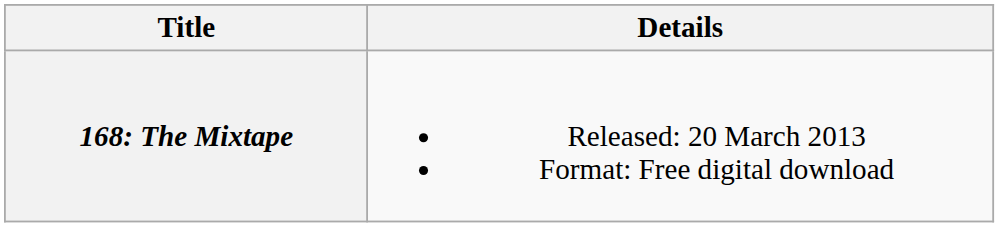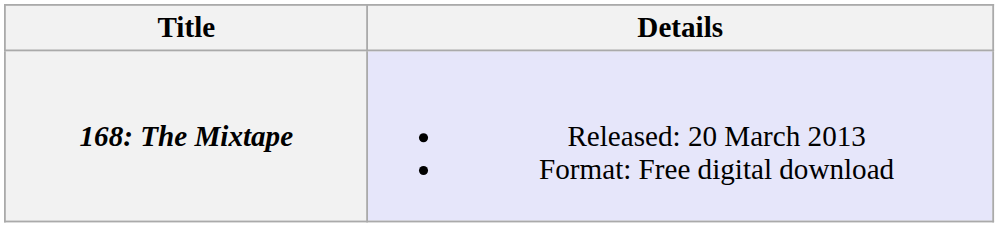(680, 152) no background -> (680, 152) lavender background
